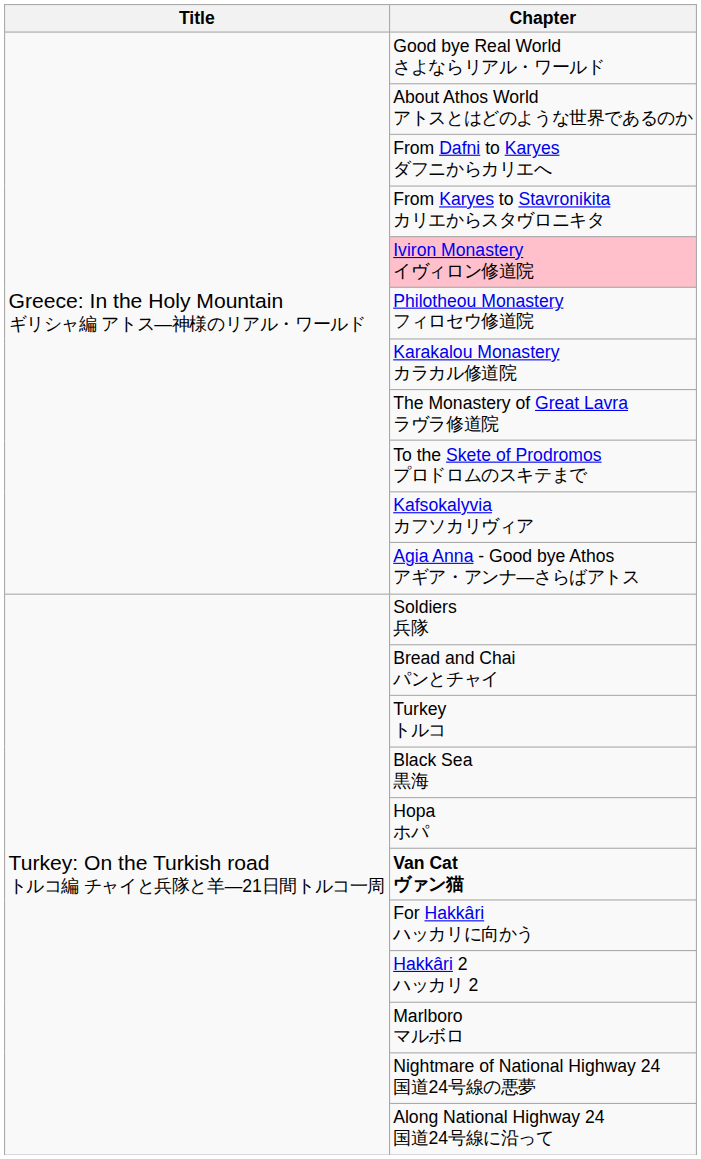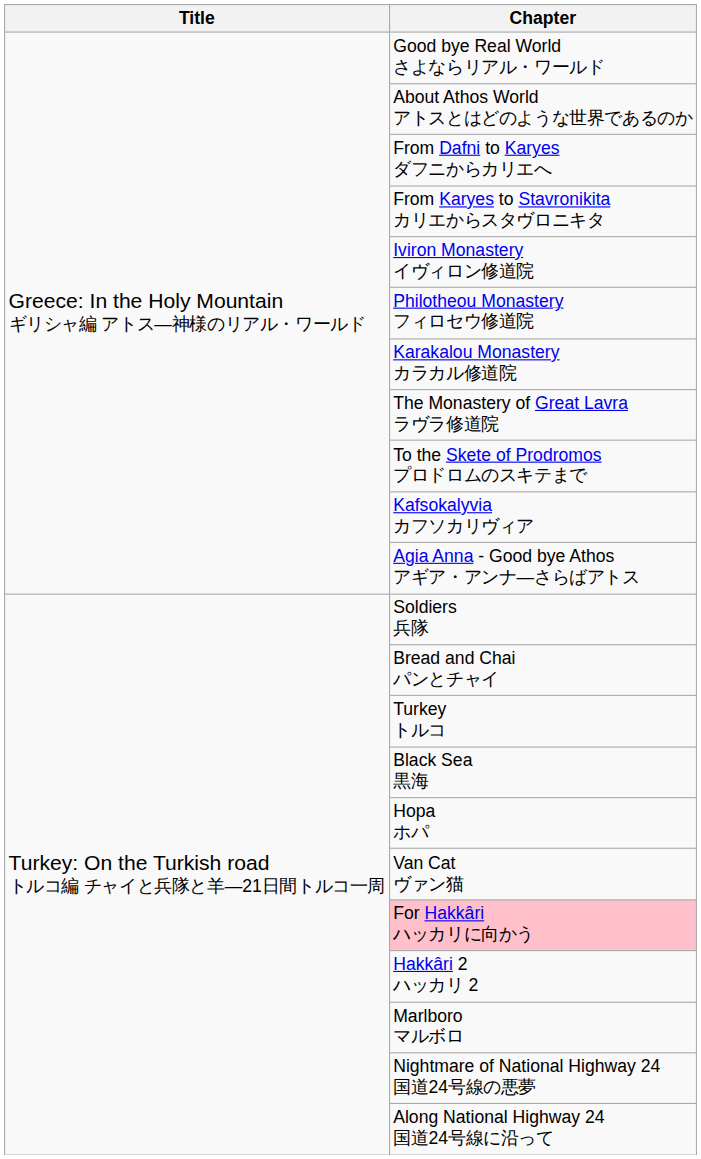(464, 260) pink background -> (464, 260) no background
(428, 873) bold -> (428, 873) normal
(464, 924) no background -> (464, 924) pink background
